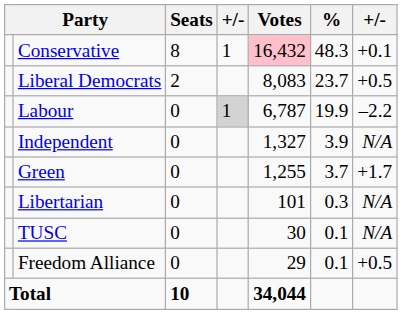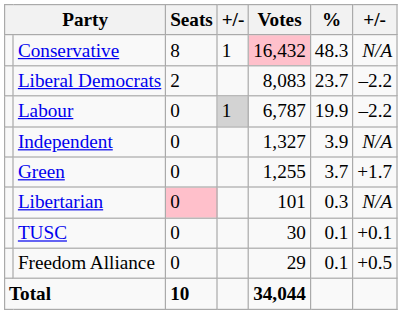(375, 50) +0.1 -> (377, 50) N/A
(375, 80) +0.5 -> (375, 80) –2.2
(175, 202) no background -> (175, 202) pink background
(377, 232) N/A -> (375, 232) +0.1
